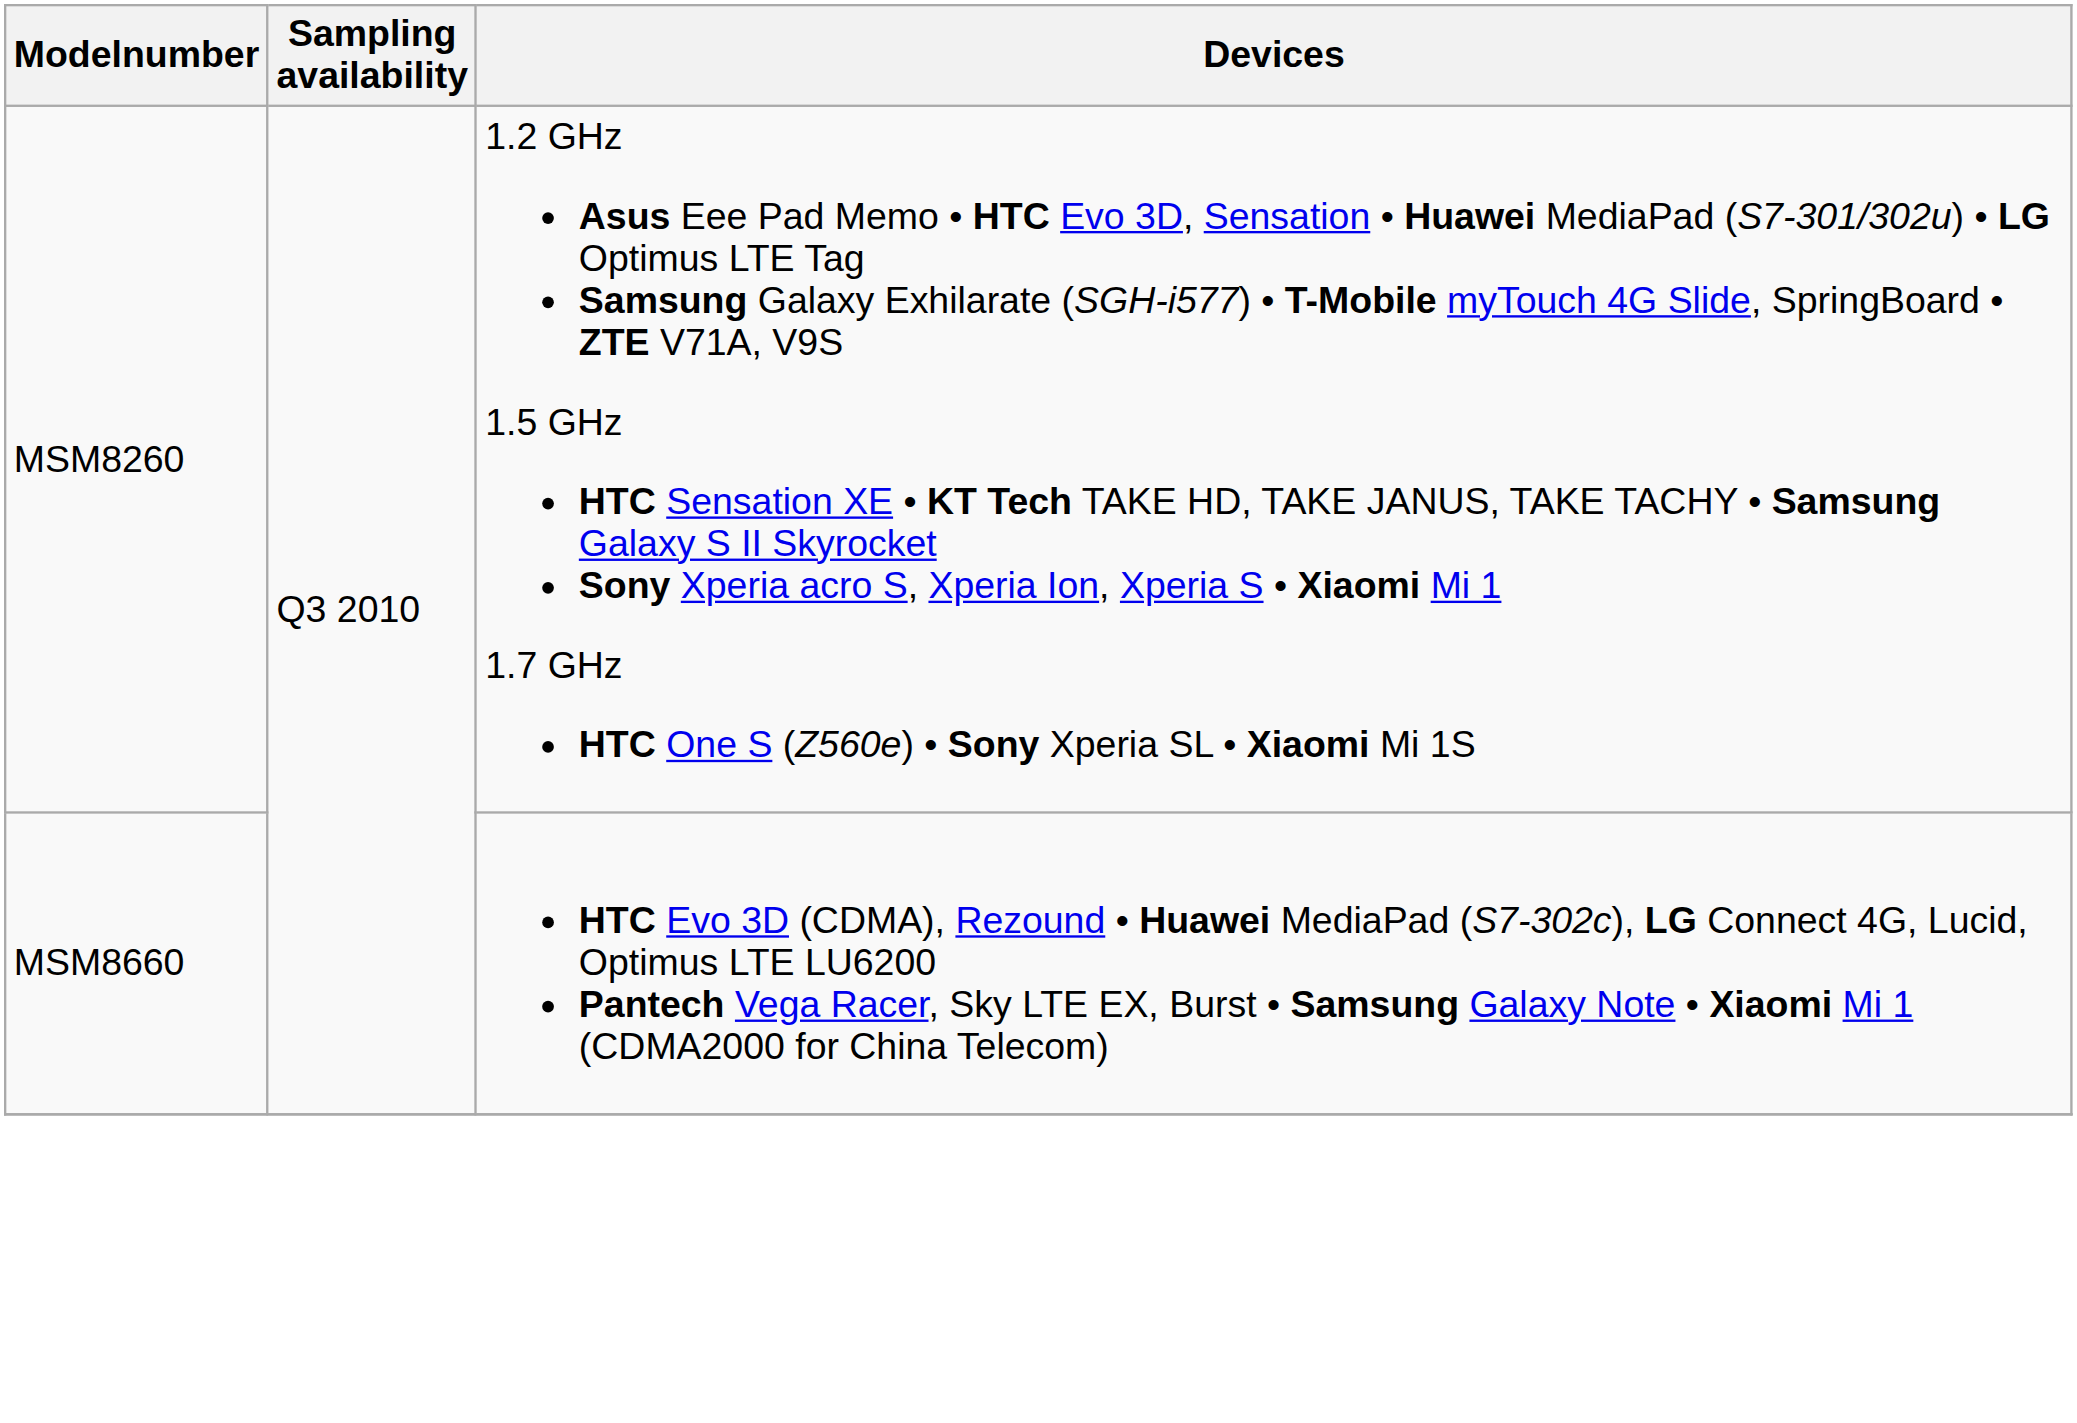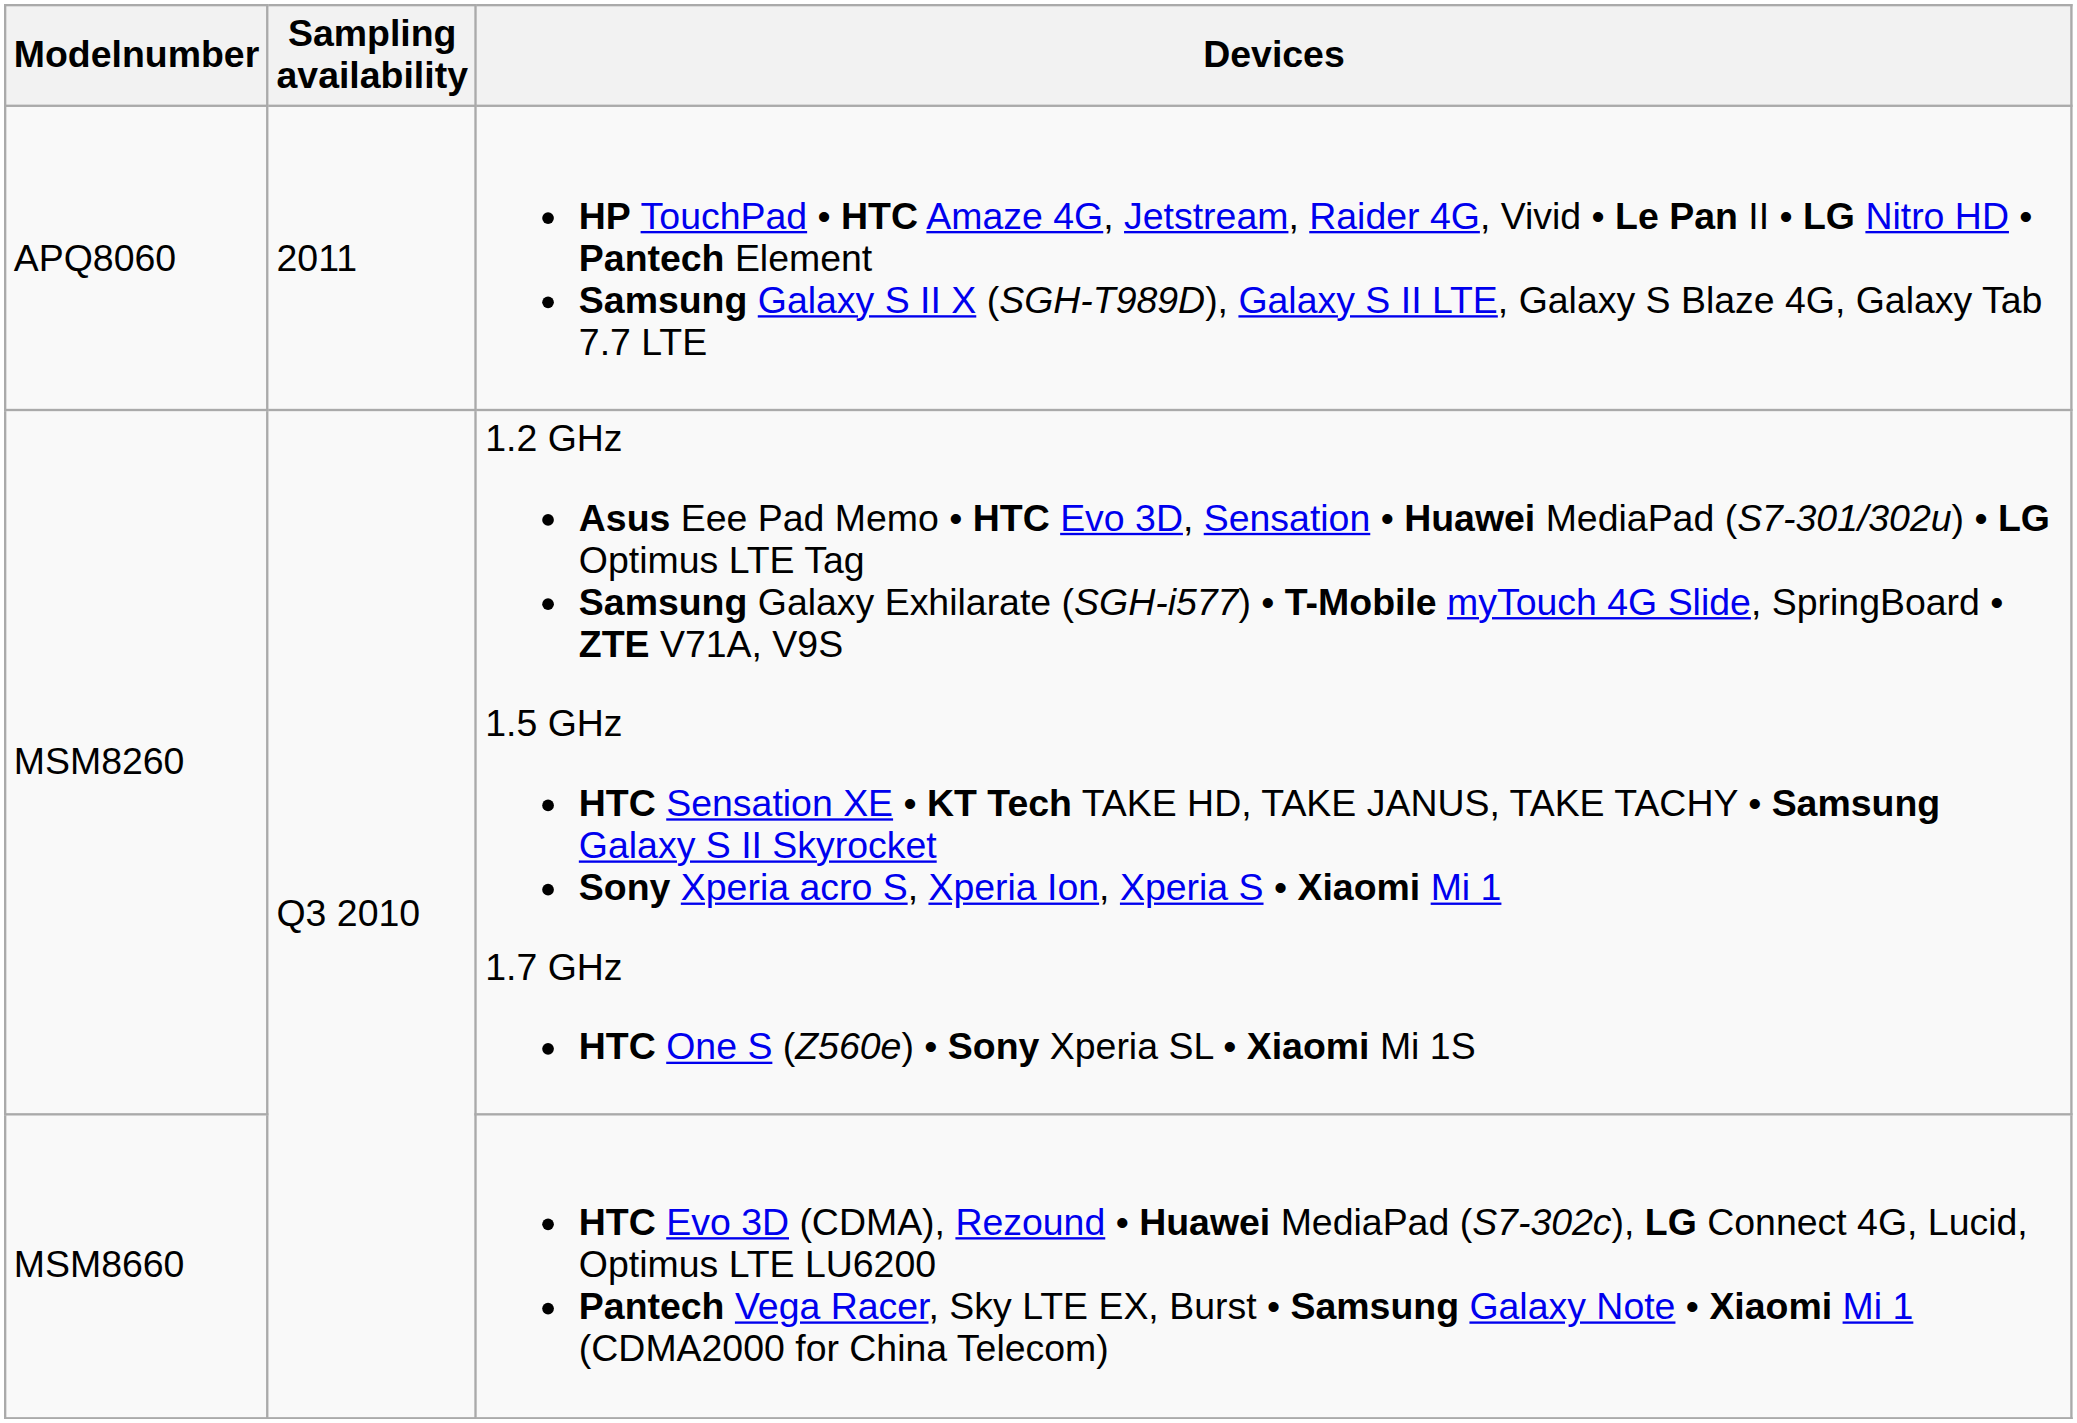+ row: (95, 257)
